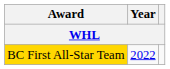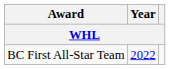(66, 54) gold background -> (66, 54) no background
